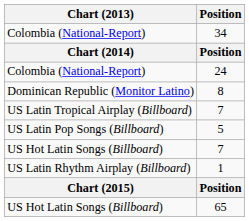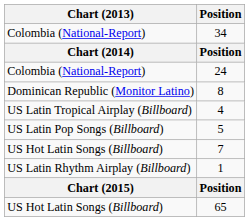(220, 110) 7 -> (220, 110) 4
